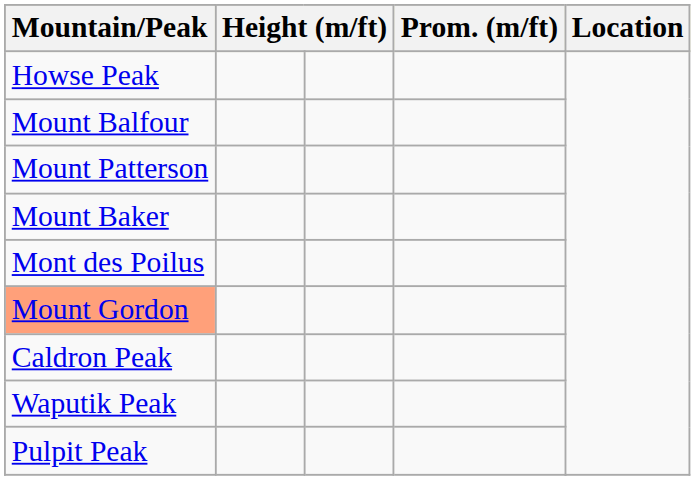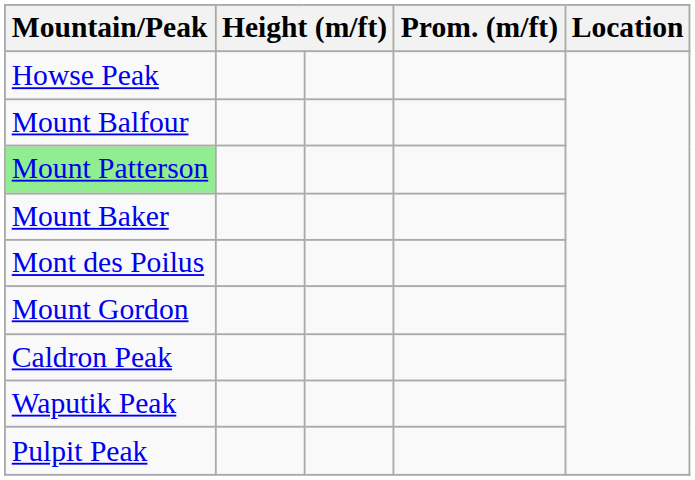(110, 168) no background -> (110, 168) lightgreen background
(100, 309) lightsalmon background -> (100, 309) no background
